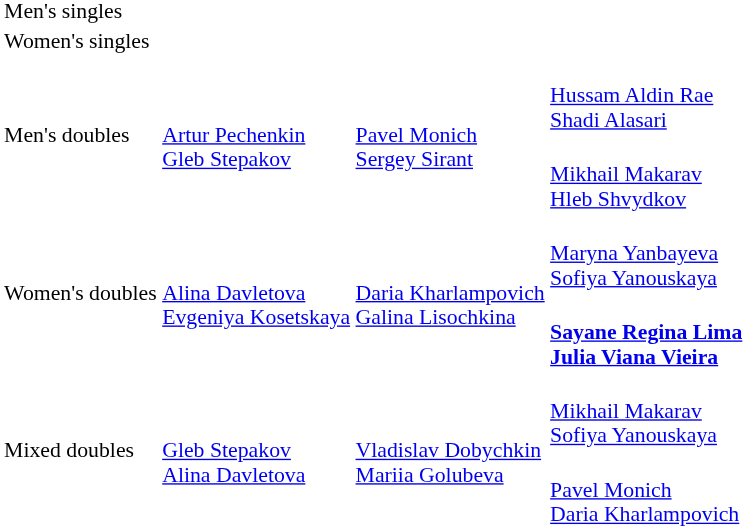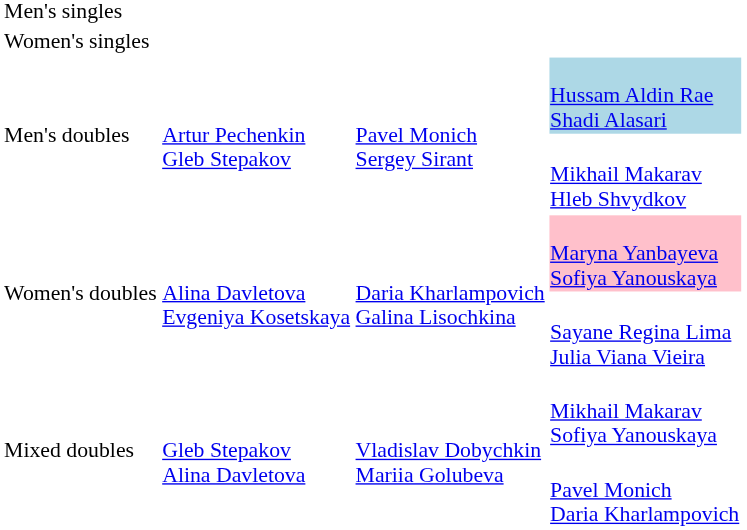(632, 107) no background -> (632, 107) lightblue background
(634, 265) no background -> (634, 265) pink background
(646, 344) bold -> (641, 344) normal
